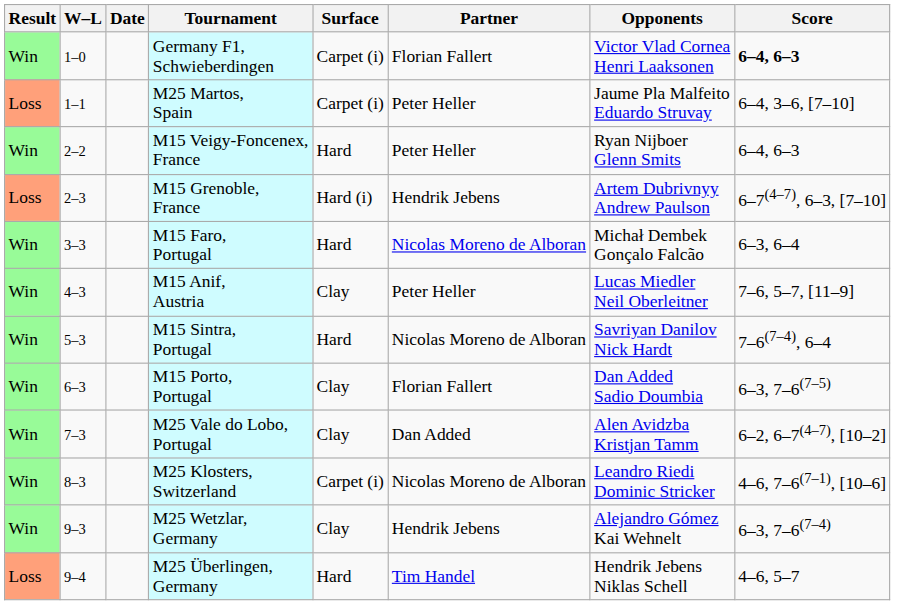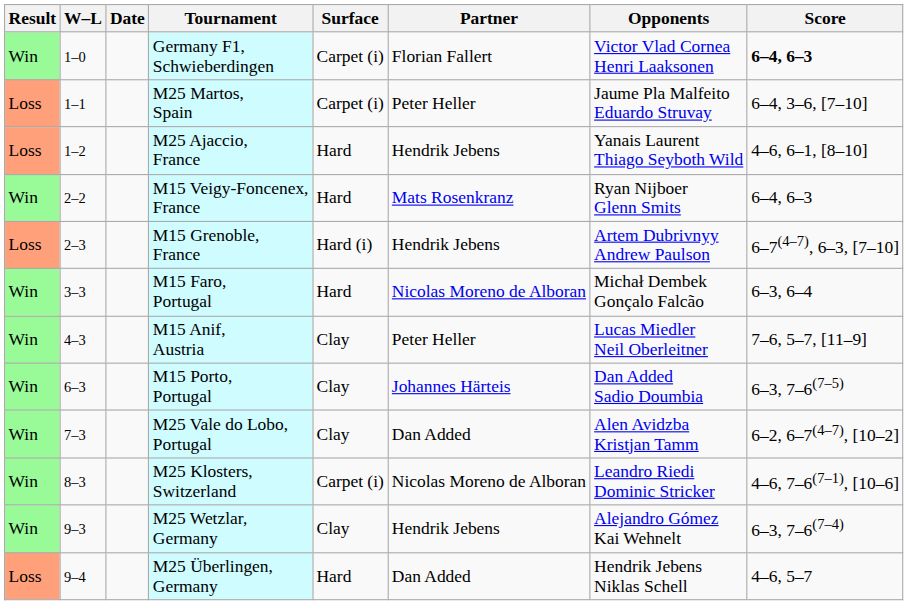+ row: (200, 150)
(434, 150) Peter Heller -> (453, 197) Mats Rosenkranz
- row: (194, 339)
(442, 386) Florian Fallert -> (451, 386) Johannes Härteis
(433, 575) Tim Handel -> (431, 575) Dan Added
